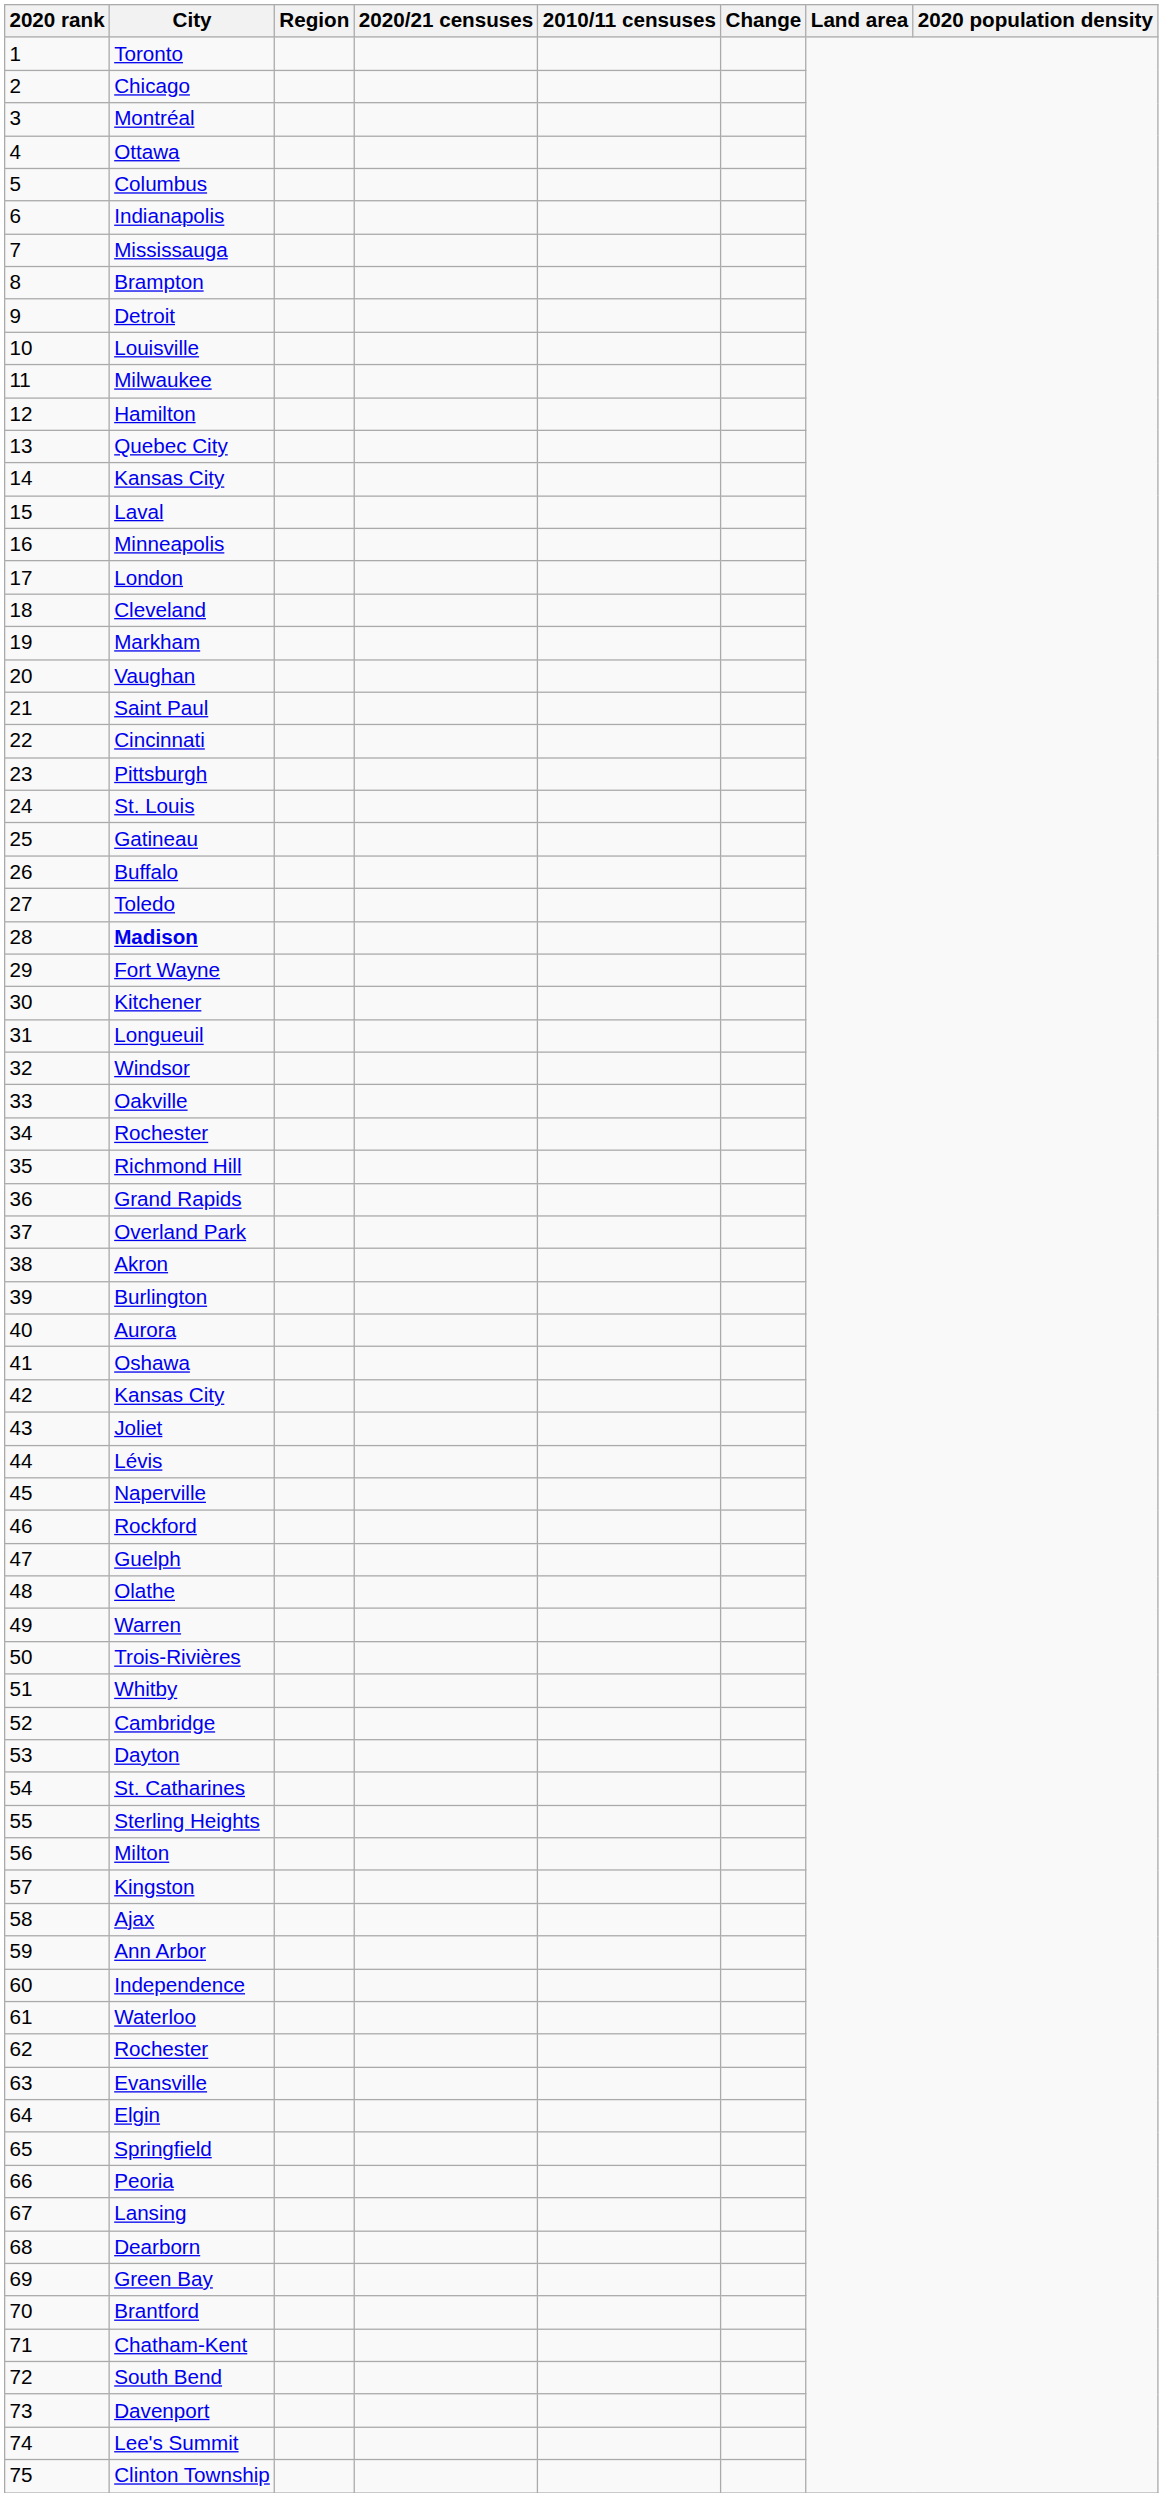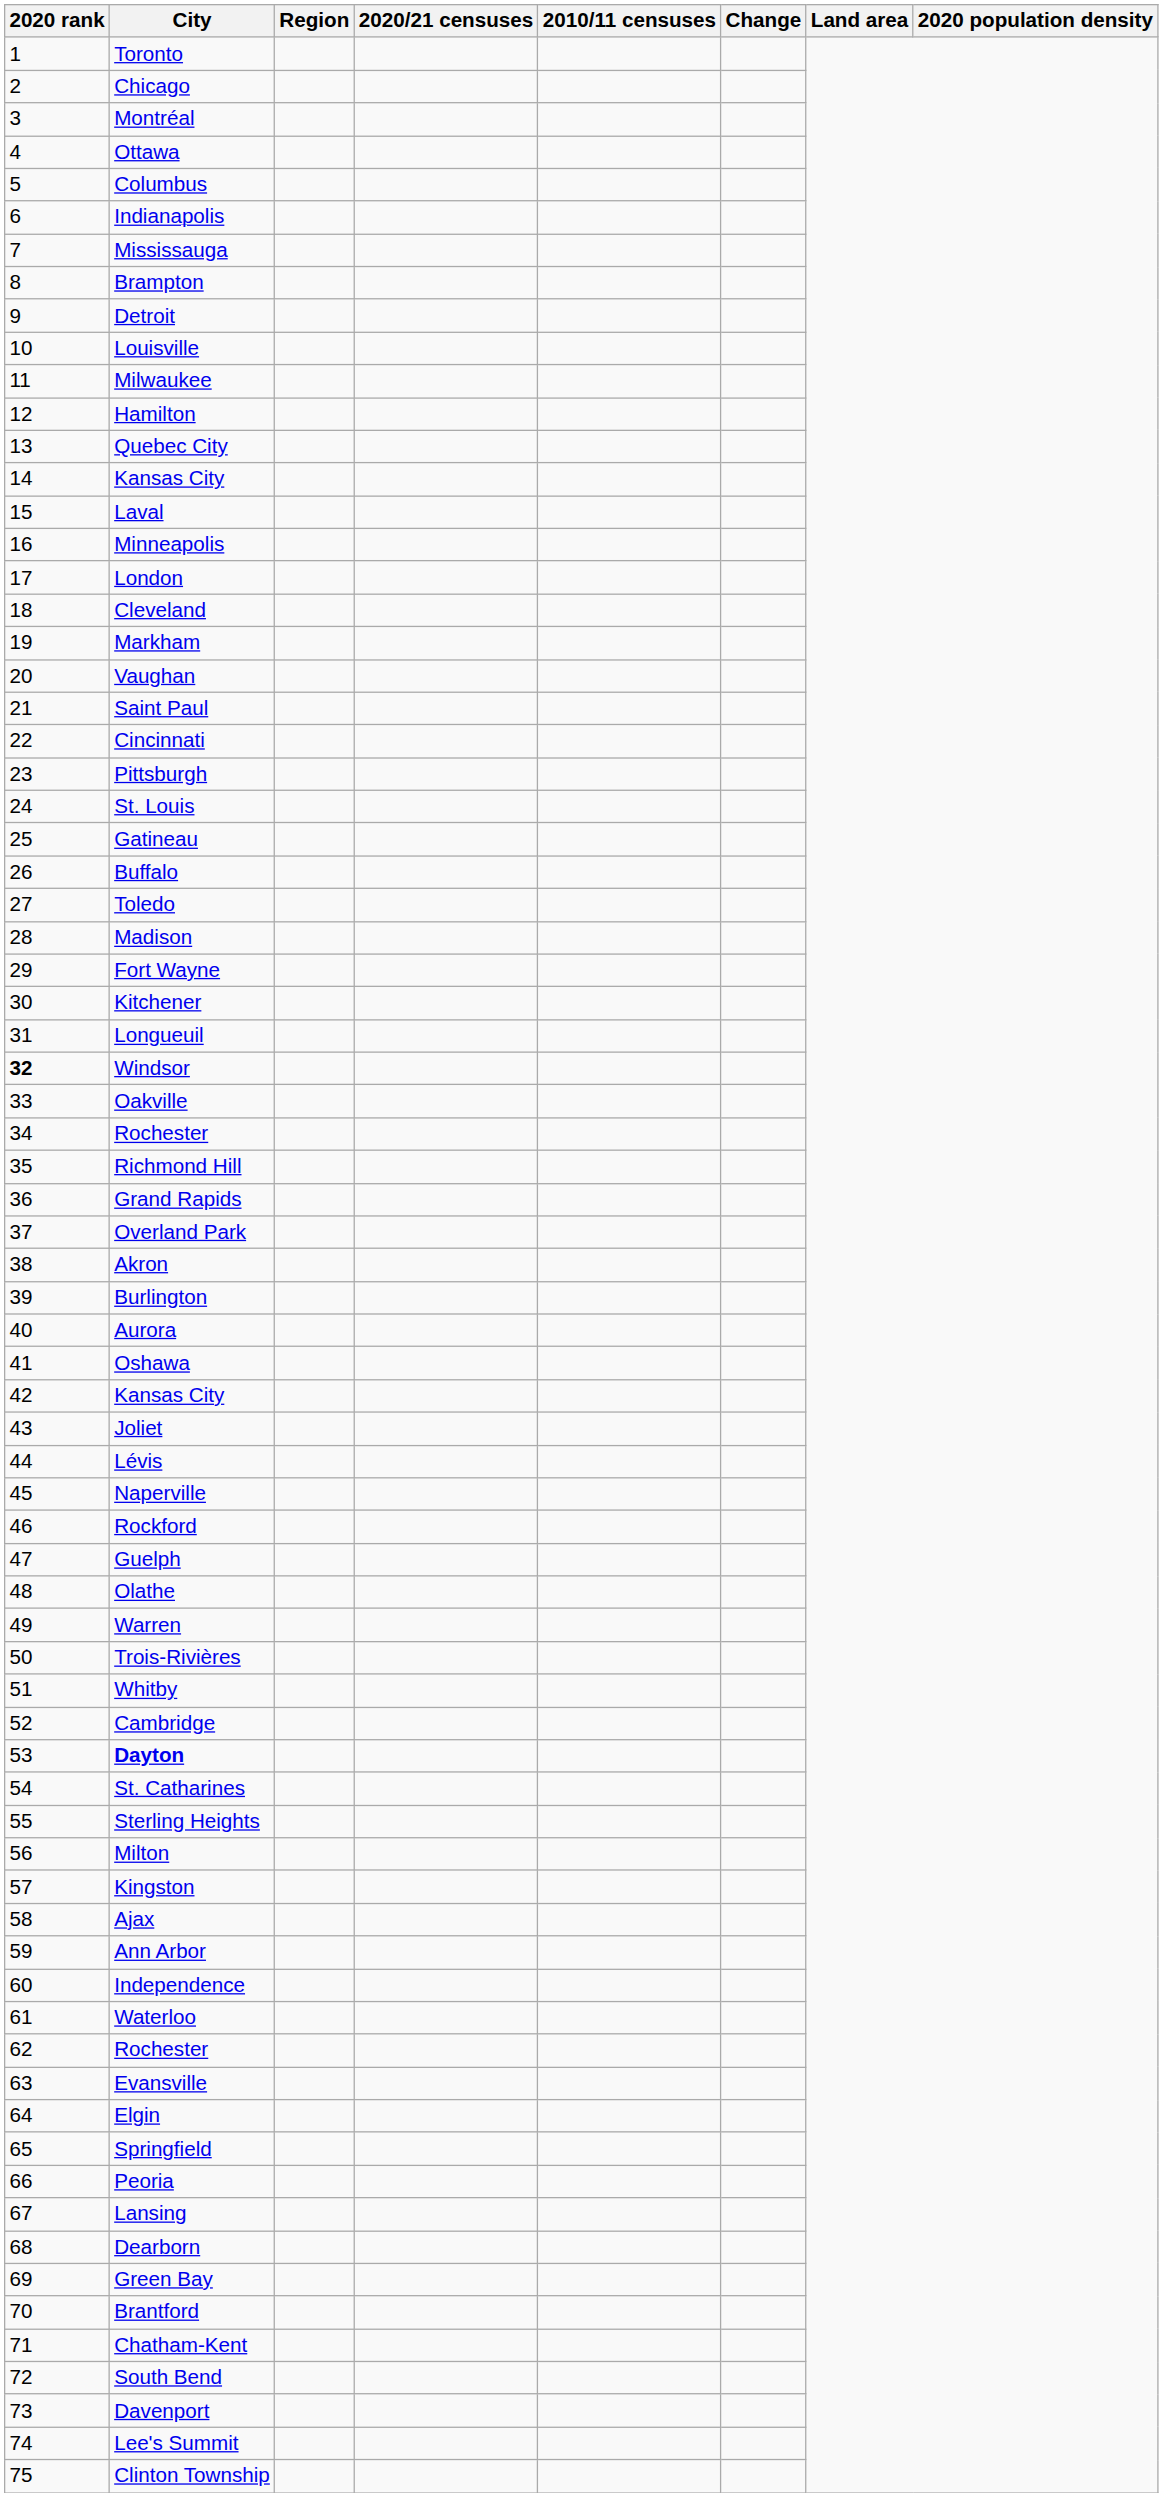(156, 937) bold -> (153, 937) normal
(21, 1068) normal -> (21, 1068) bold
(147, 1755) normal -> (149, 1755) bold
